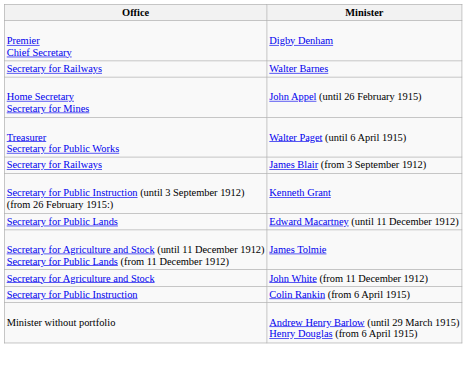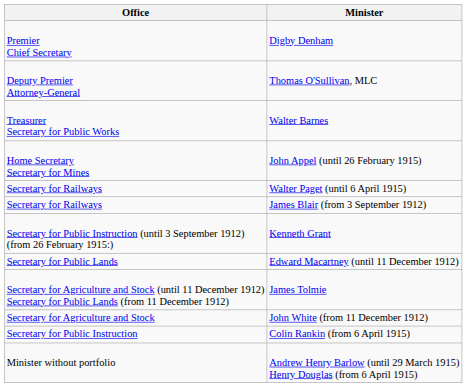+ row: (323, 80)
(54, 69) Secretary for Railways -> (63, 126) Treasurer Secretary for Public Works
(63, 143) Treasurer Secretary for Public Works -> (54, 188) Secretary for Railways
